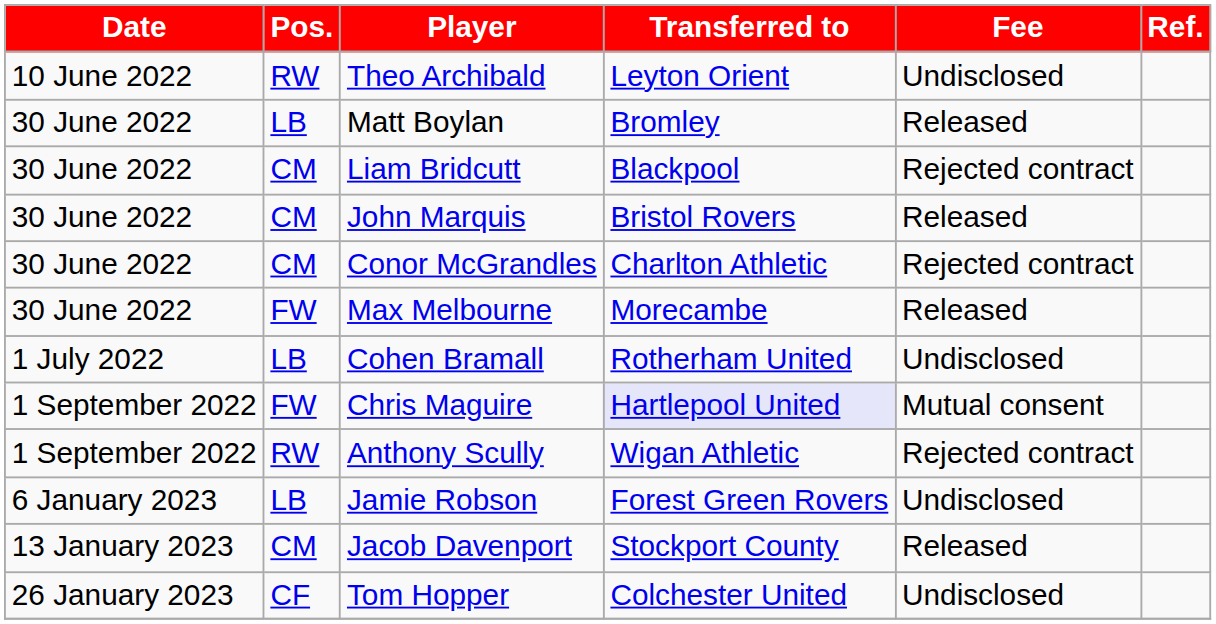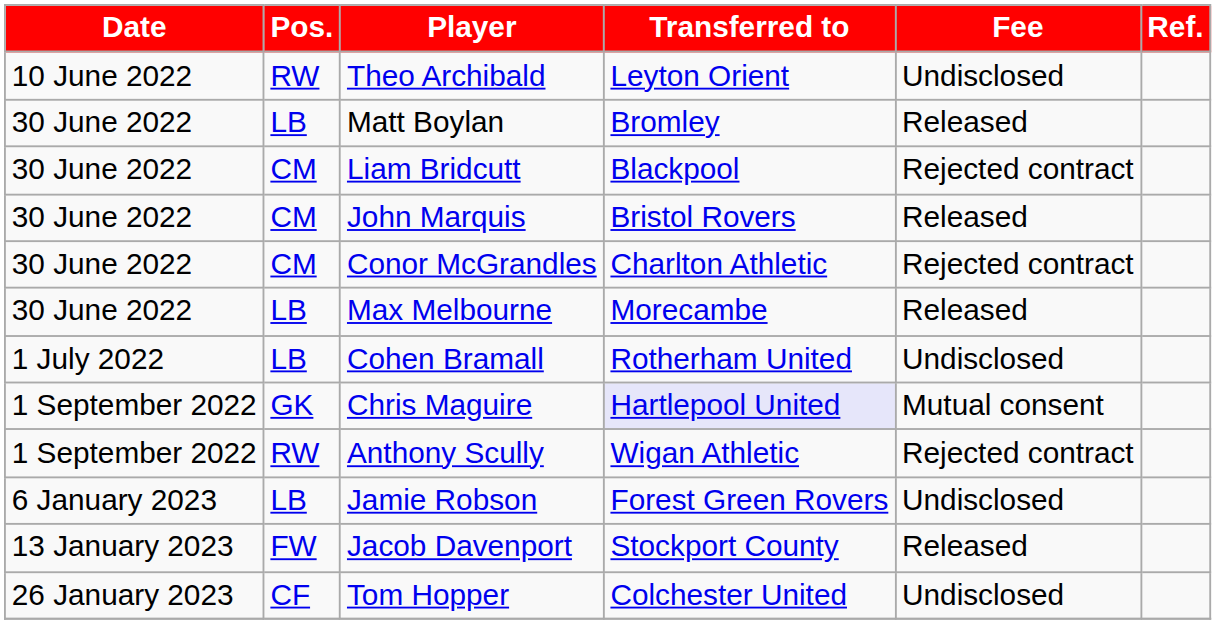(294, 311) FW -> (289, 311) LB
(294, 405) FW -> (292, 405) GK
(294, 547) CM -> (294, 547) FW
